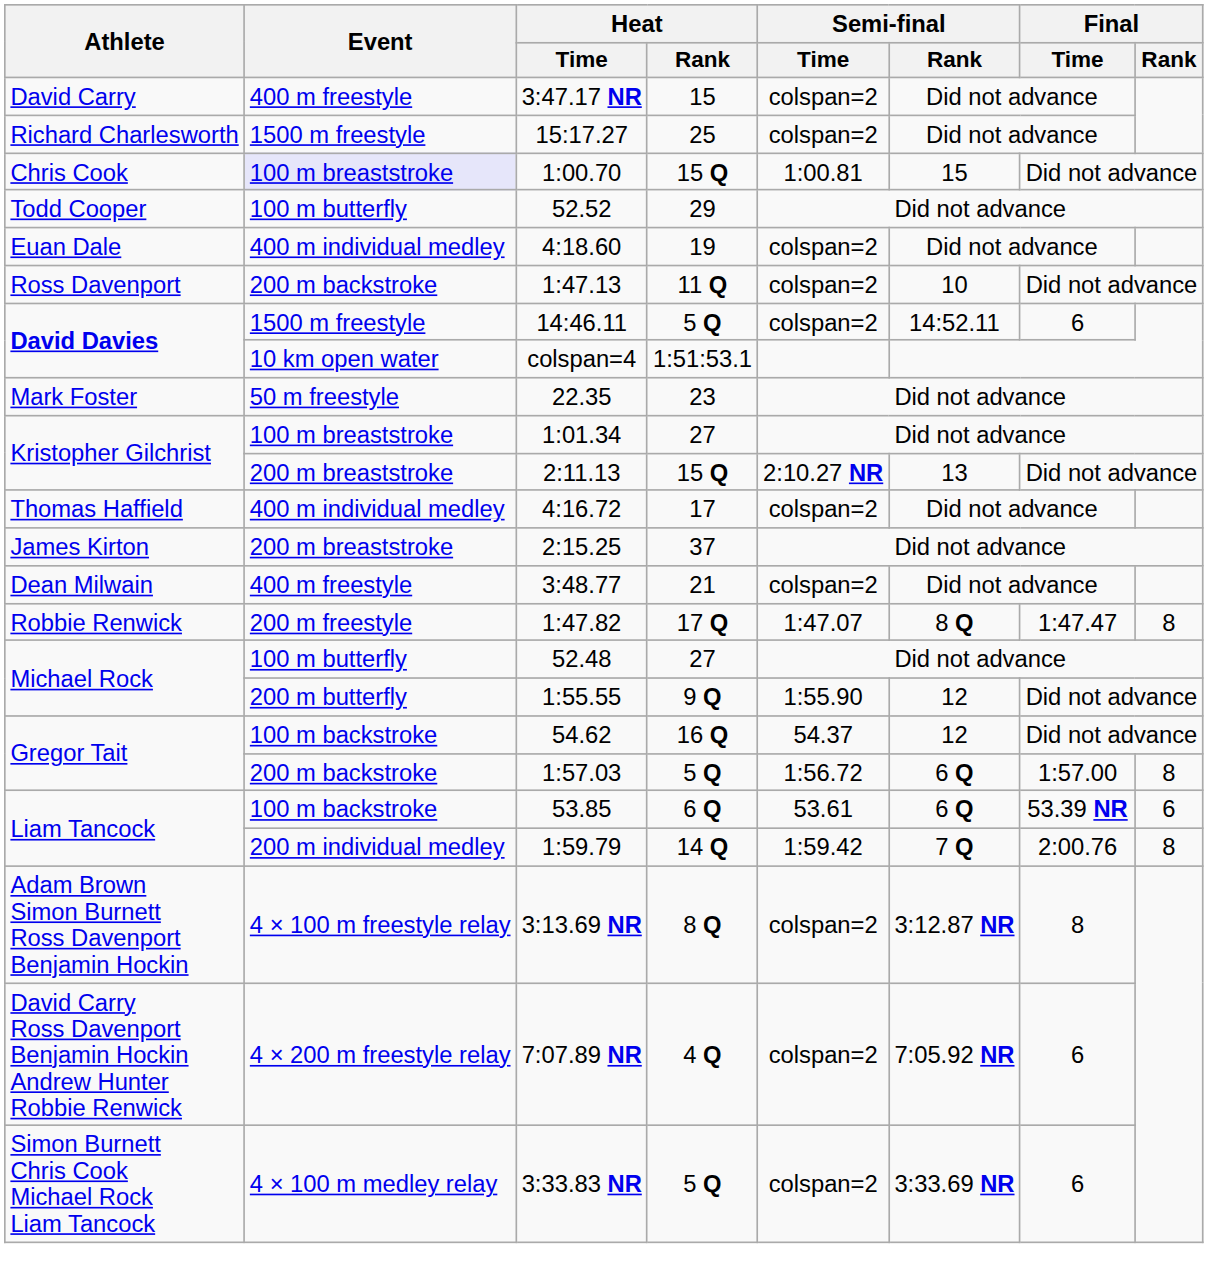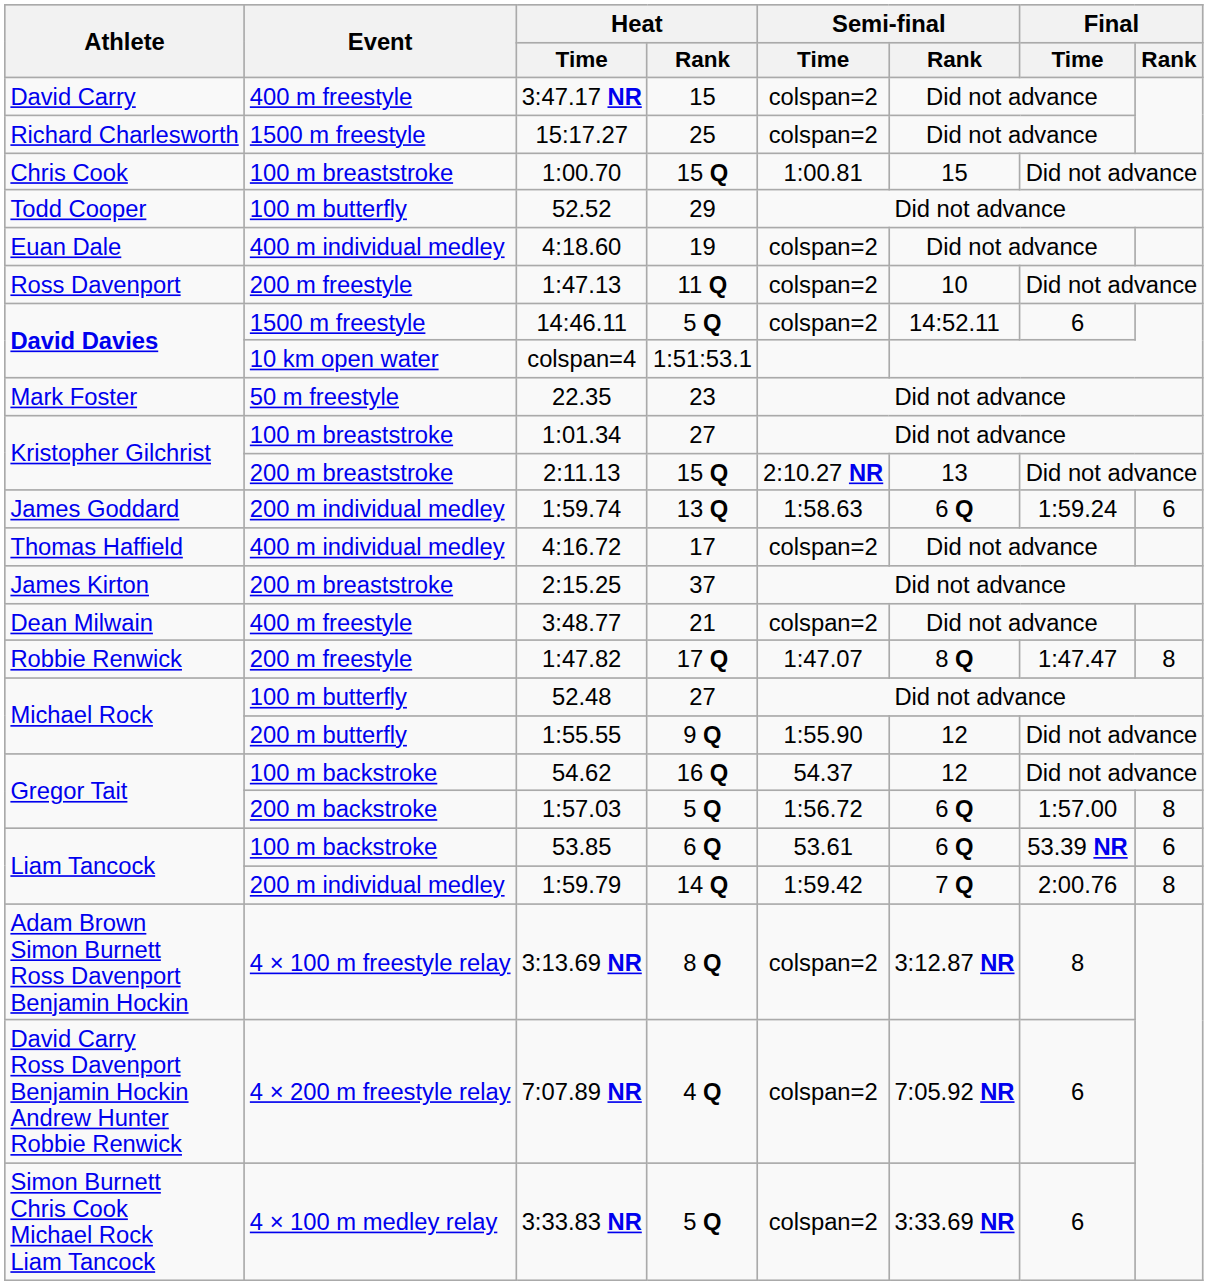(351, 172) lavender background -> (351, 172) no background
(344, 285) 200 m backstroke -> (331, 285) 200 m freestyle
+ row: (582, 510)
